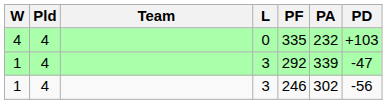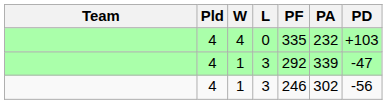columns swapped: (156, 16) <-> (17, 16)
